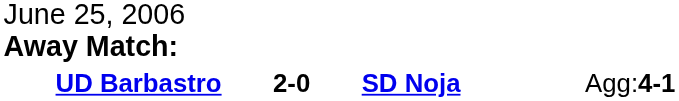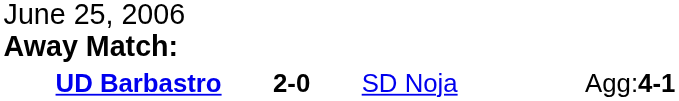(411, 83) bold -> (410, 83) normal
